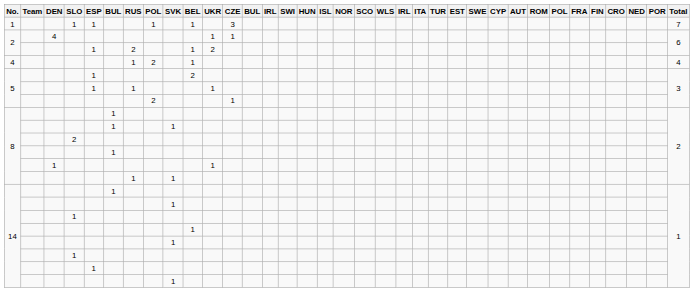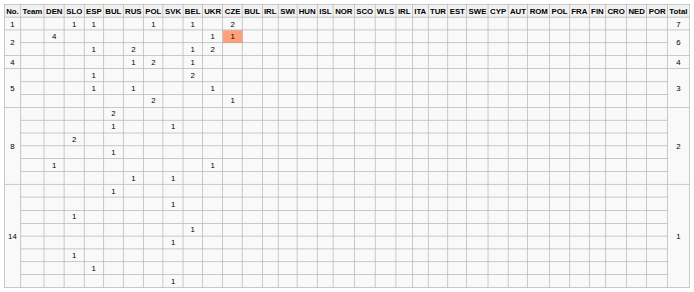(233, 23) 3 -> (233, 23) 2
(233, 36) no background -> (233, 36) lightsalmon background
(113, 113) 1 -> (113, 113) 2
